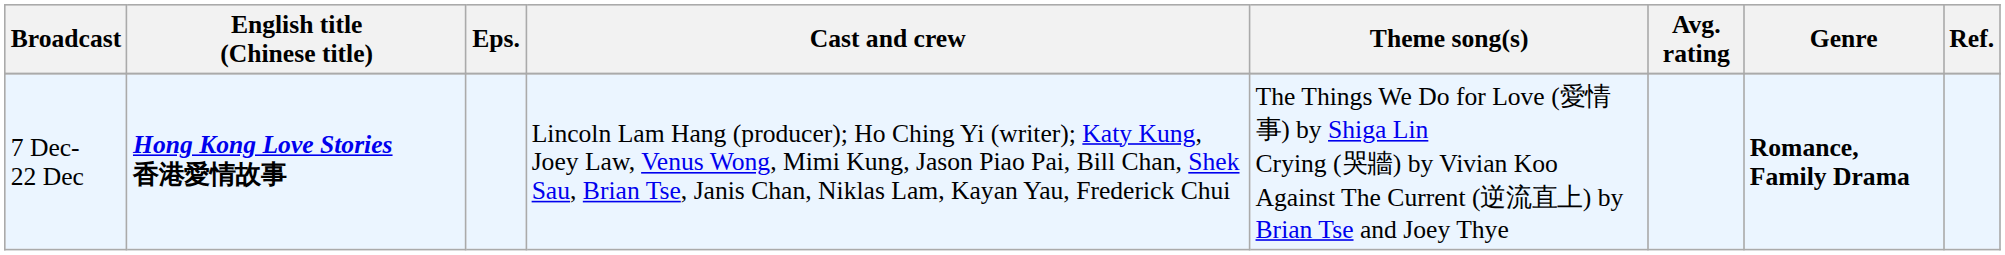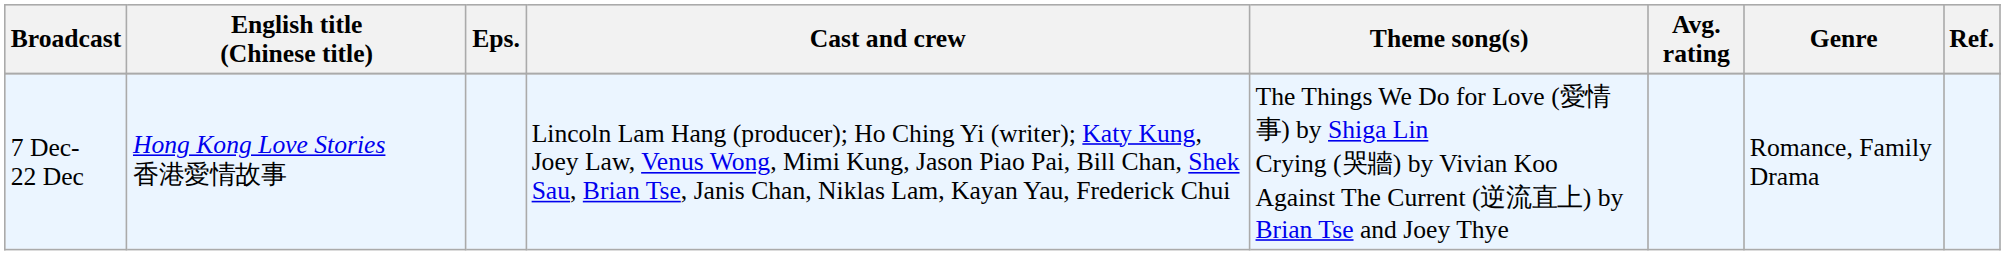(263, 159) bold -> (259, 159) normal
(1830, 161) bold -> (1841, 161) normal
